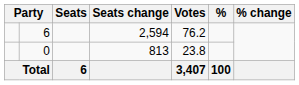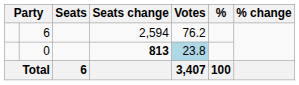(159, 51) normal -> (159, 51) bold
(194, 51) no background -> (194, 51) lightblue background
